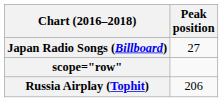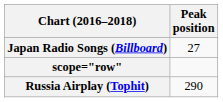(194, 86) 206 -> (194, 86) 290
